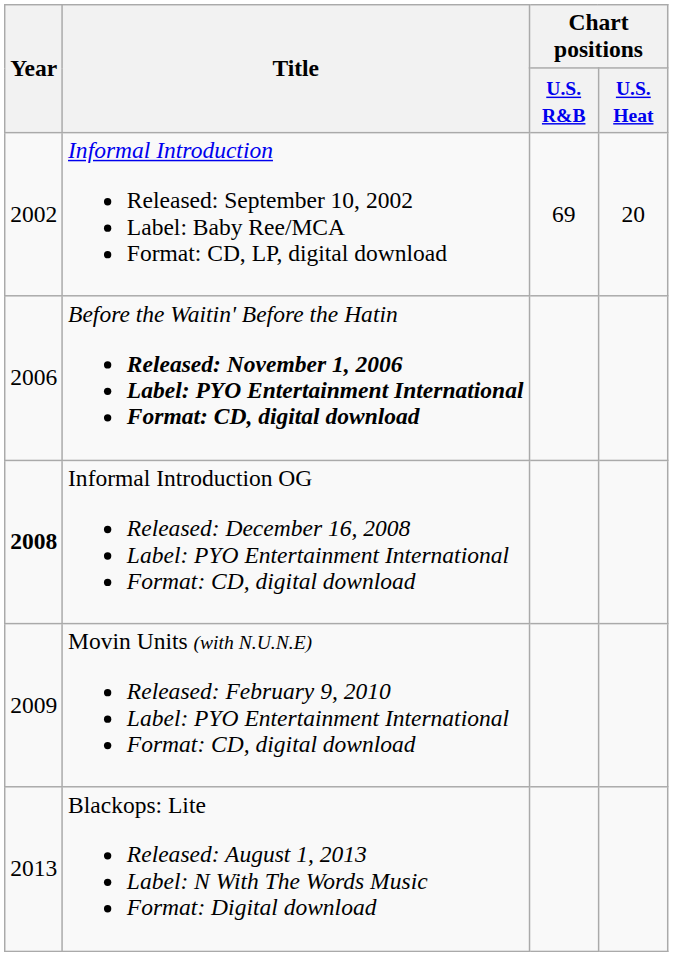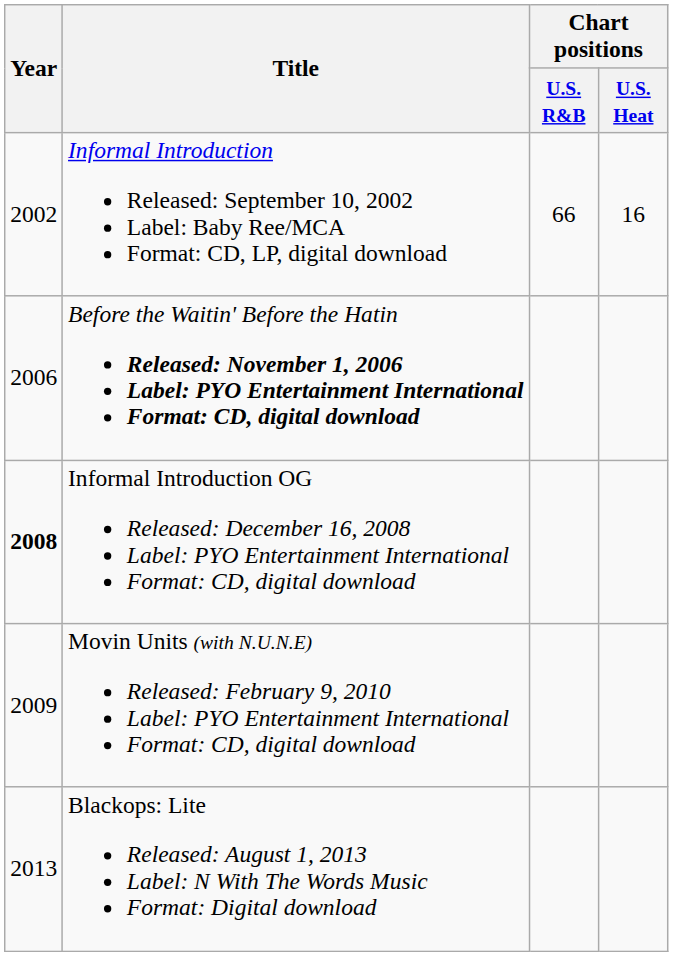(564, 213) 69 -> (564, 213) 66
(633, 213) 20 -> (633, 213) 16
